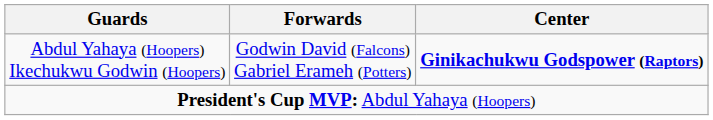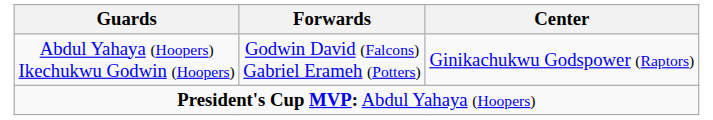(562, 59) bold -> (562, 59) normal
